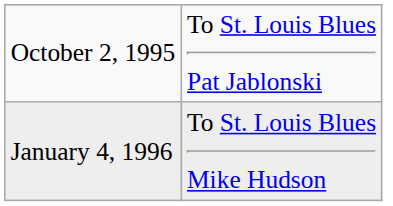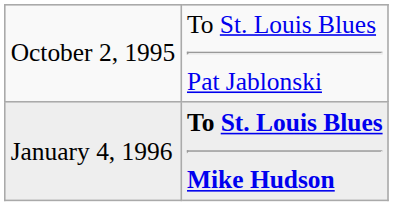(282, 150) normal -> (285, 150) bold
